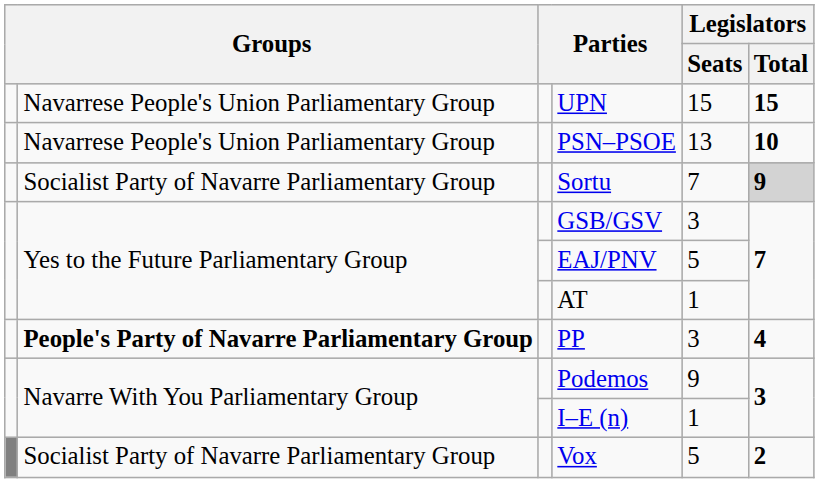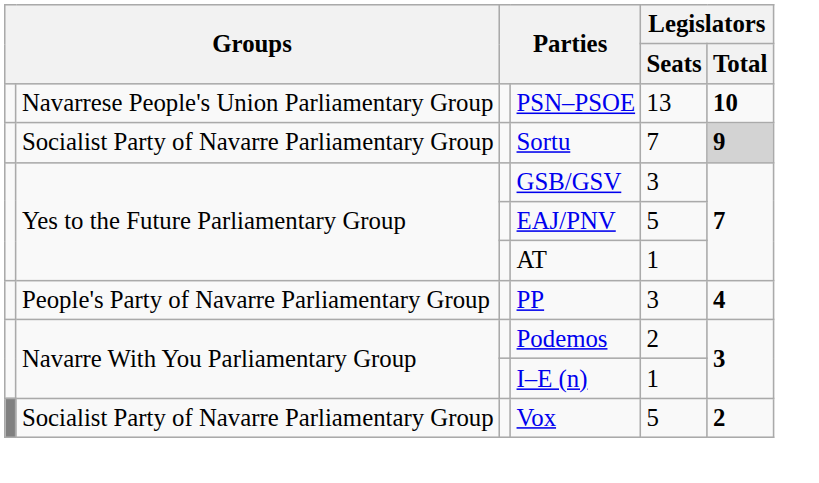- row: (582, 102)
(278, 338) bold -> (256, 299) normal
(694, 378) 9 -> (653, 338) 2
